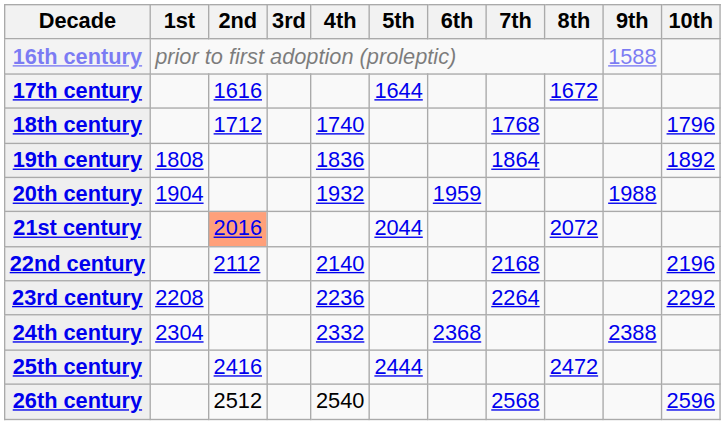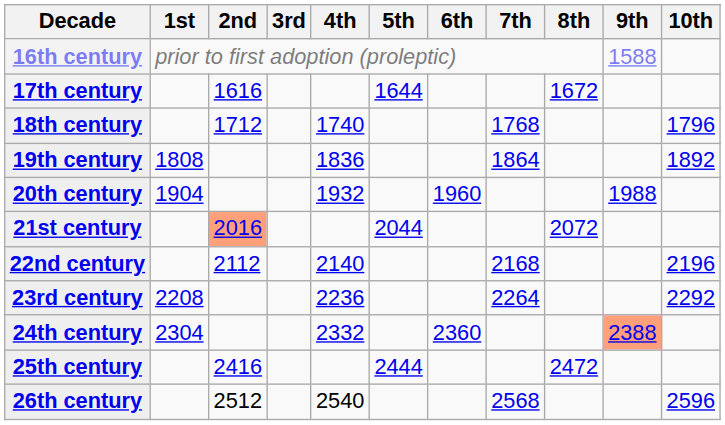(457, 194) 1959 -> (457, 194) 1960
(457, 332) 2368 -> (457, 332) 2360
(632, 332) no background -> (632, 332) lightsalmon background
